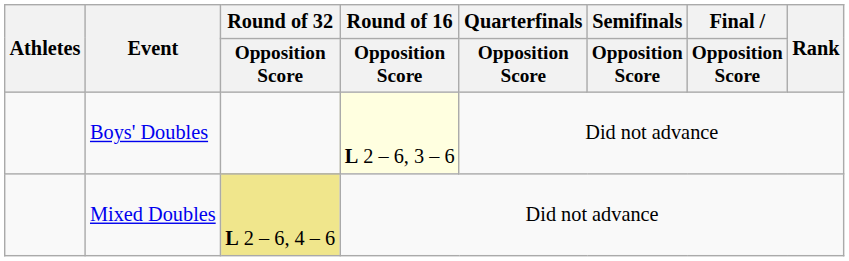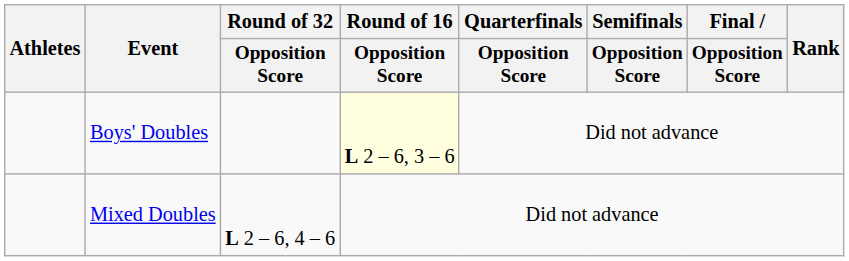(280, 226) khaki background -> (280, 226) no background
